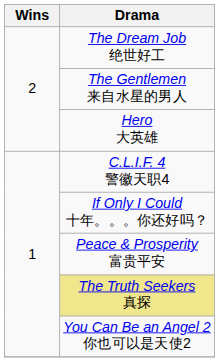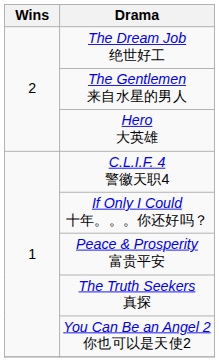(137, 294) khaki background -> (137, 294) no background
